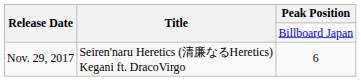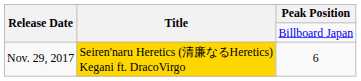(176, 59) no background -> (176, 59) gold background
